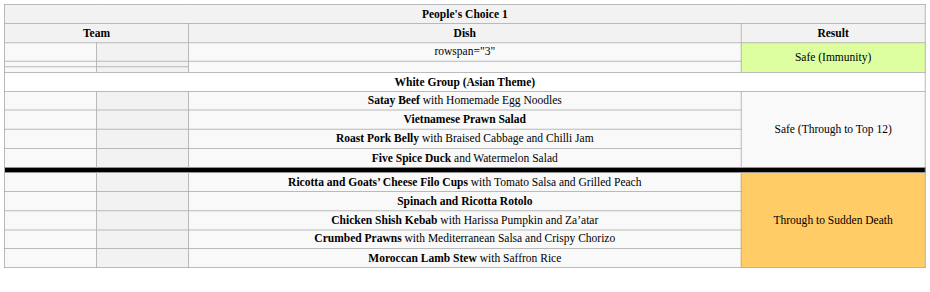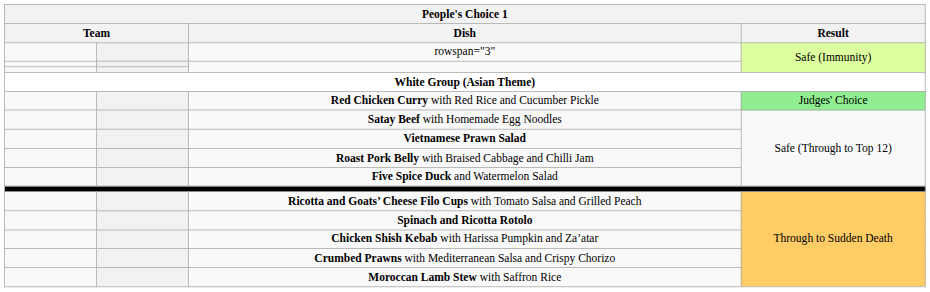+ row: (465, 101)
